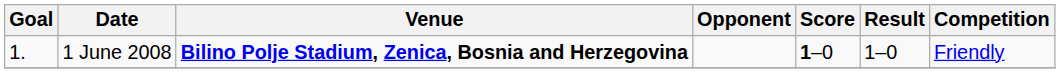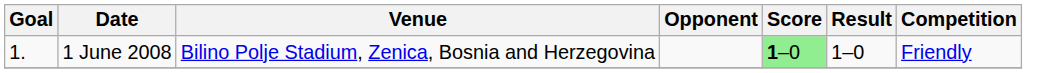(434, 51) bold -> (418, 51) normal
(816, 51) no background -> (784, 51) lightgreen background
